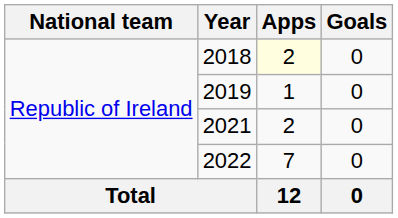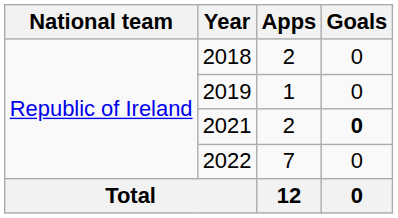(289, 56) lightyellow background -> (289, 56) no background
(357, 126) normal -> (357, 126) bold
